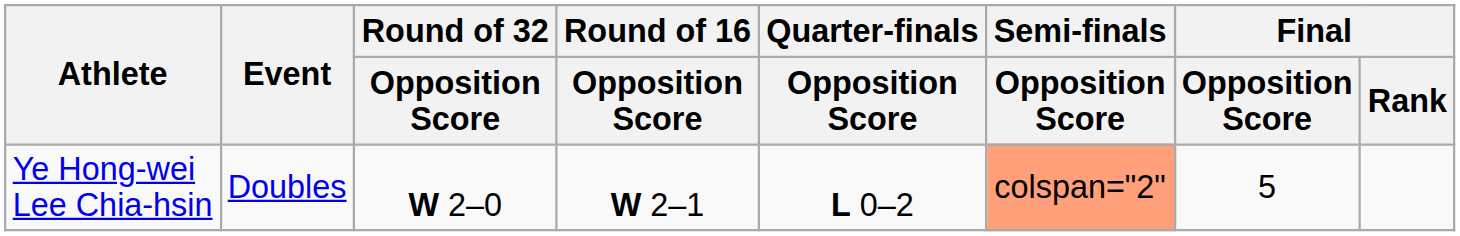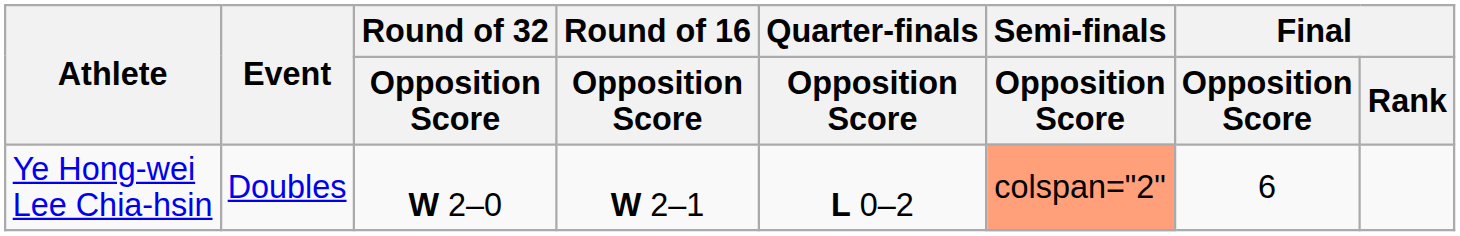(1267, 187) 5 -> (1267, 187) 6
